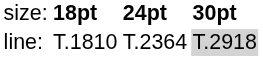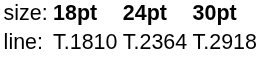(225, 42) lightgrey background -> (225, 42) no background
